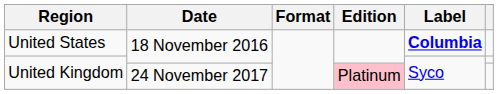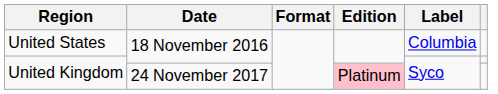(445, 42) bold -> (442, 42) normal
